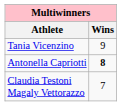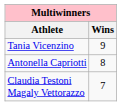(103, 63) bold -> (103, 63) normal
